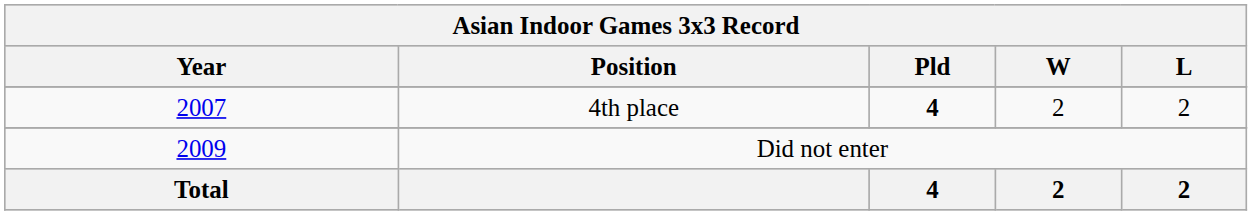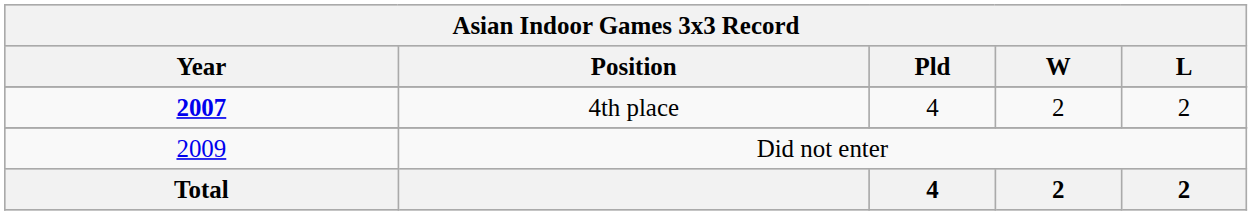(201, 107) normal -> (201, 107) bold
(932, 107) bold -> (932, 107) normal
